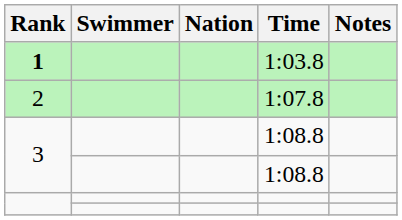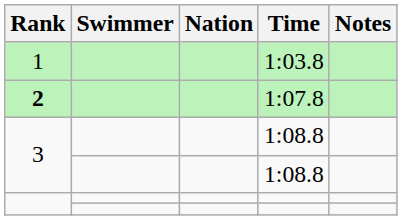(38, 60) bold -> (38, 60) normal
(38, 98) normal -> (38, 98) bold
